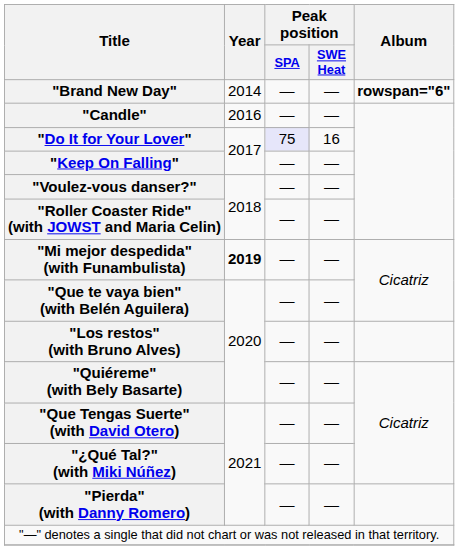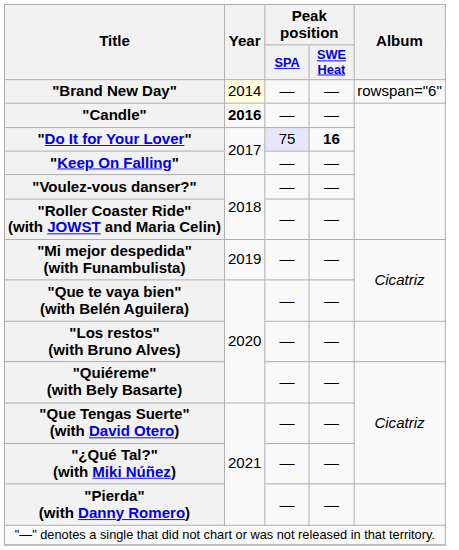(245, 91) no background -> (245, 91) lightyellow background
(404, 91) bold -> (399, 91) normal
(245, 115) normal -> (245, 115) bold
(331, 139) normal -> (331, 139) bold
(245, 259) bold -> (245, 259) normal
